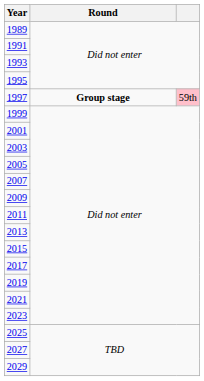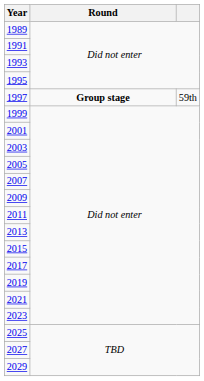(188, 97) pink background -> (188, 97) no background
